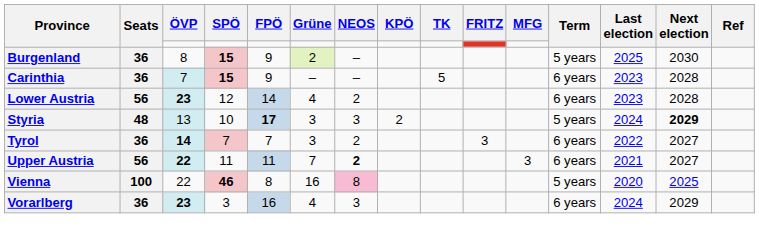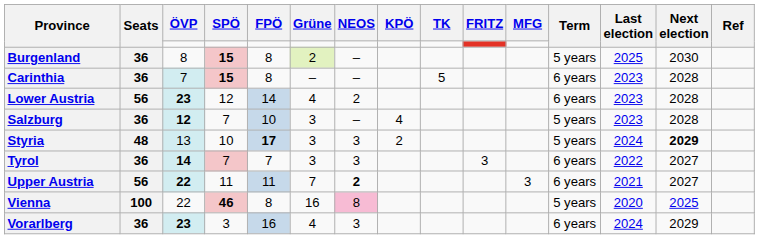(269, 58) 9 -> (269, 58) 8
(269, 78) 9 -> (269, 78) 8
+ row: (35, 120)
(356, 141) 2 -> (356, 161) 3
